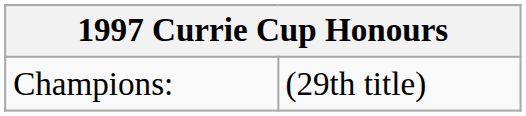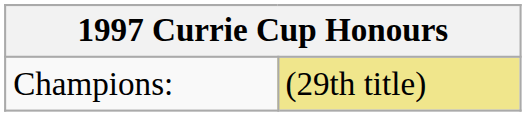(356, 83) no background -> (356, 83) khaki background
